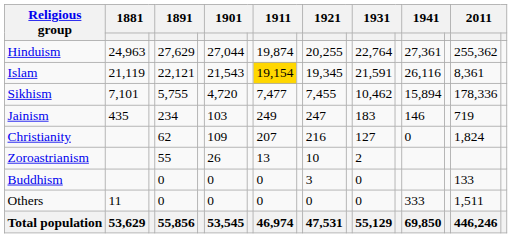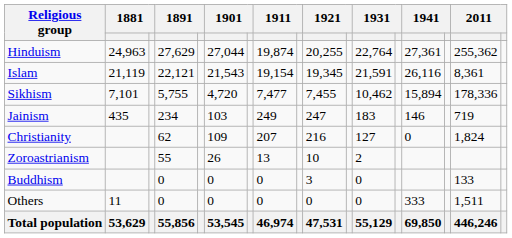(275, 72) gold background -> (275, 72) no background
